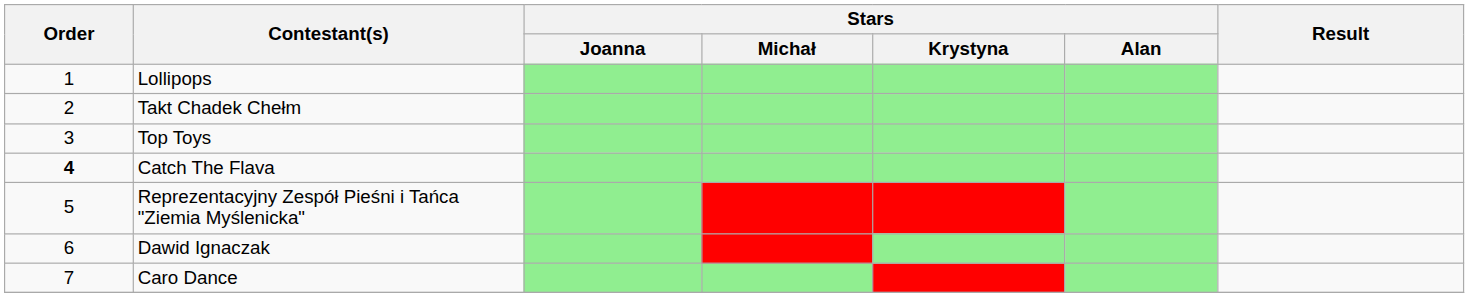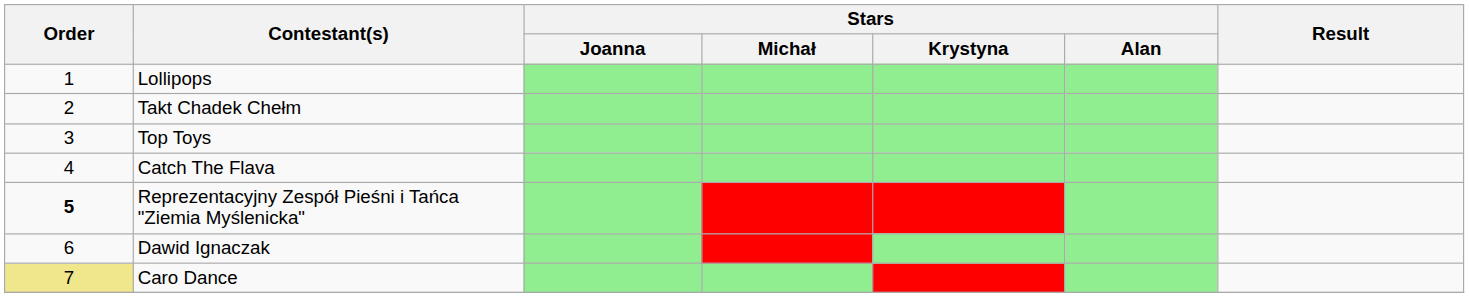(69, 167) bold -> (69, 167) normal
(69, 208) normal -> (69, 208) bold
(69, 277) no background -> (69, 277) khaki background
